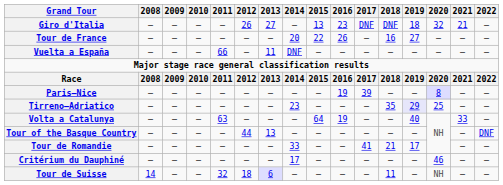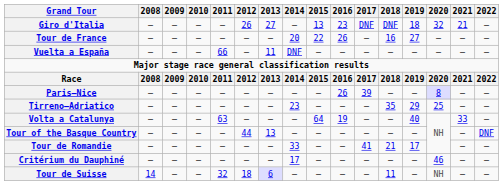(343, 92) 19 -> (343, 92) 26
(415, 106) lavender background -> (415, 106) no background
